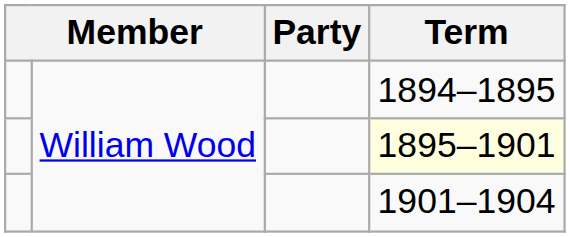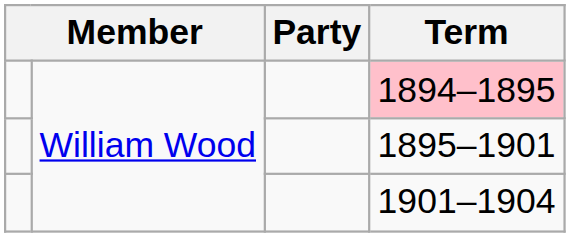(467, 88) no background -> (467, 88) pink background
(467, 145) lightyellow background -> (467, 145) no background
